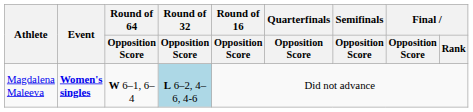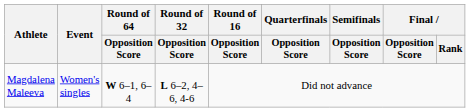(81, 85) bold -> (80, 85) normal
(185, 92) lightblue background -> (182, 92) no background
